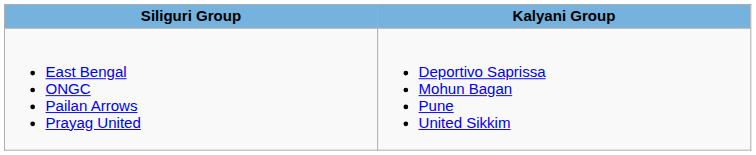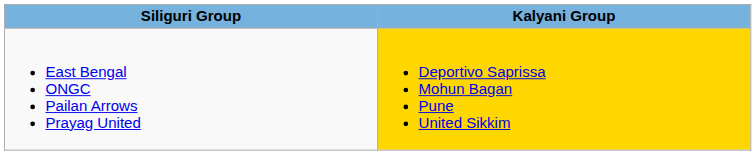(564, 98) no background -> (564, 98) gold background
